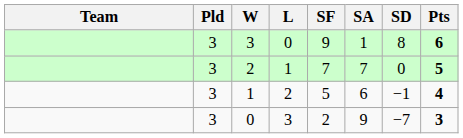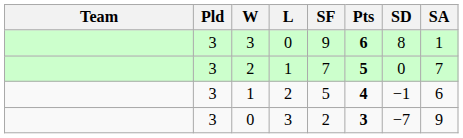columns swapped: (364, 17) <-> (439, 17)
